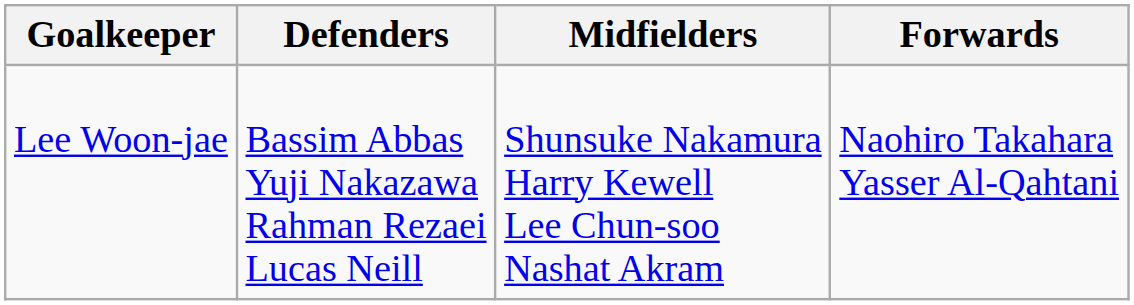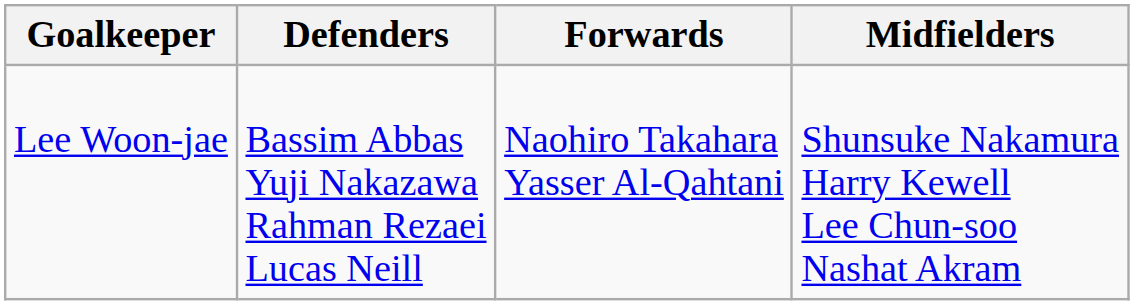columns swapped: (663, 34) <-> (979, 34)
